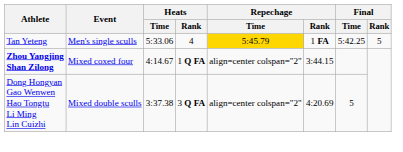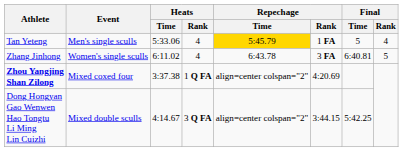(351, 41) 5:42.25 -> (358, 41) 5
(379, 41) 5 -> (386, 41) 4
+ row: (34, 56)
(160, 61) 4:14.67 -> (166, 76) 3:37.38
(320, 61) 3:44.15 -> (326, 76) 4:20.69
(160, 103) 3:37.38 -> (166, 118) 4:14.67
(320, 103) 4:20.69 -> (326, 118) 3:44.15
(351, 103) 5 -> (358, 118) 5:42.25
